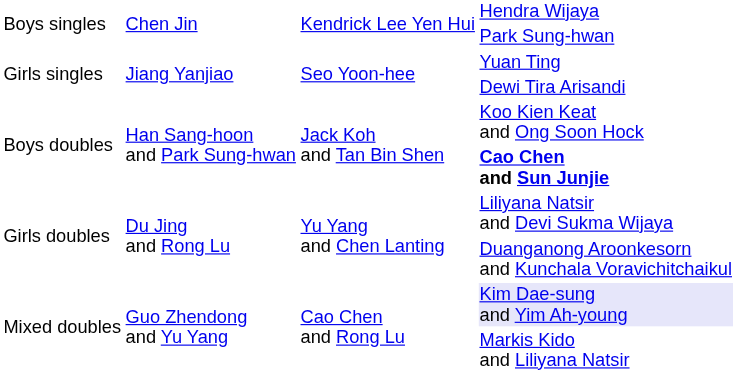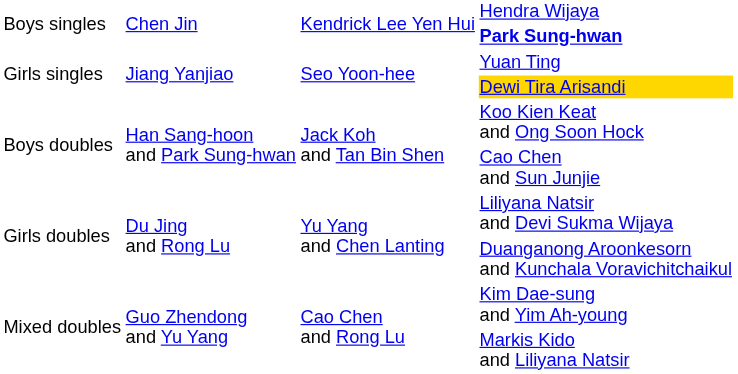(547, 36) normal -> (551, 36) bold
(552, 86) no background -> (552, 86) gold background
(544, 167) bold -> (540, 167) normal
(554, 304) lavender background -> (554, 304) no background
